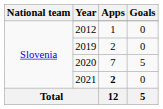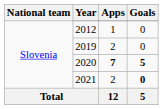(113, 63) normal -> (113, 63) bold
(143, 63) normal -> (143, 63) bold
(113, 79) bold -> (113, 79) normal
(143, 79) normal -> (143, 79) bold
